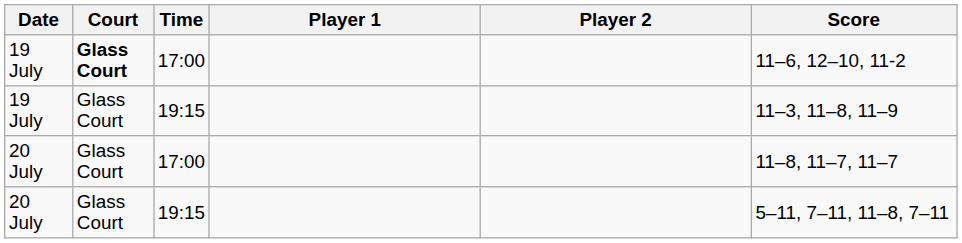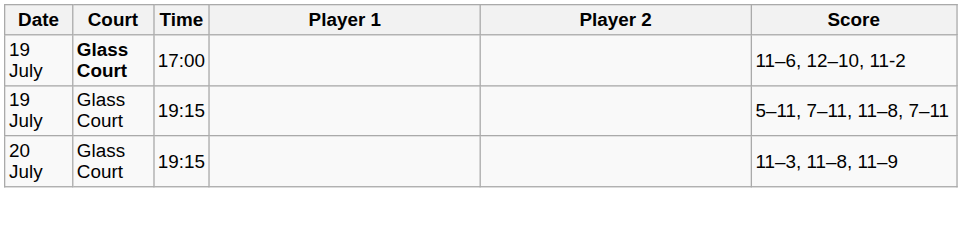(827, 111) 11–3, 11–8, 11–9 -> (852, 111) 5–11, 7–11, 11–8, 7–11
- row: (26, 162)
(852, 213) 5–11, 7–11, 11–8, 7–11 -> (827, 162) 11–3, 11–8, 11–9
